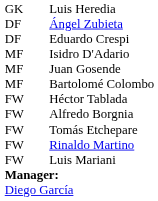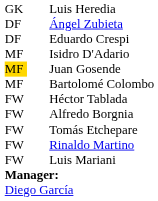(14, 69) no background -> (14, 69) gold background
